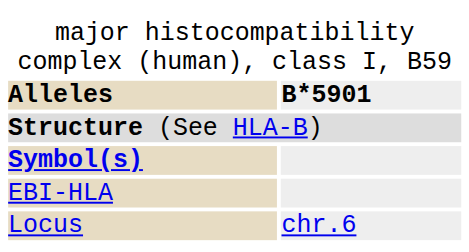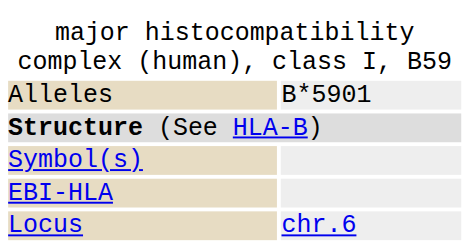(61, 95) bold -> (61, 95) normal
(326, 95) bold -> (326, 95) normal
(76, 160) bold -> (76, 160) normal
